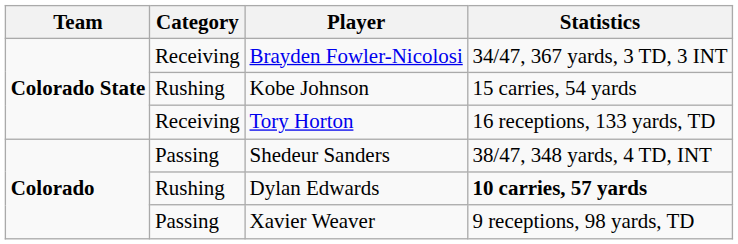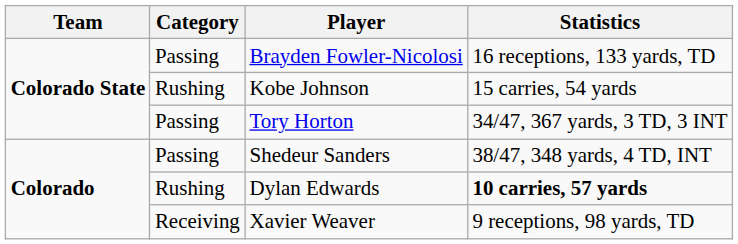(197, 55) Receiving -> (187, 55) Passing
(600, 55) 34/47, 367 yards, 3 TD, 3 INT -> (594, 55) 16 receptions, 133 yards, TD
(197, 121) Receiving -> (187, 121) Passing
(594, 121) 16 receptions, 133 yards, TD -> (600, 121) 34/47, 367 yards, 3 TD, 3 INT
(187, 221) Passing -> (197, 221) Receiving
